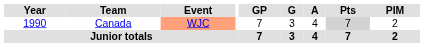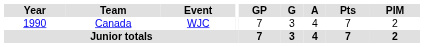(198, 23) lightsalmon background -> (198, 23) no background
(348, 23) lightgrey background -> (348, 23) no background
